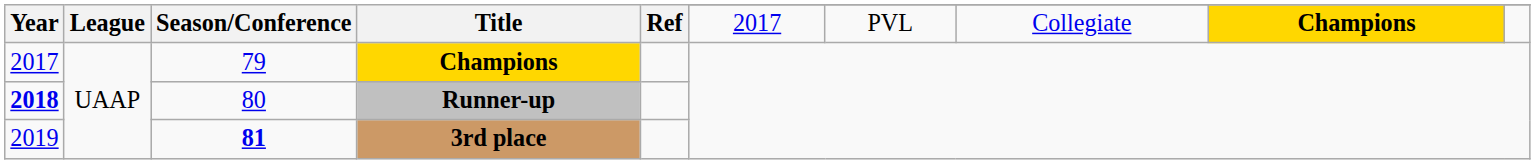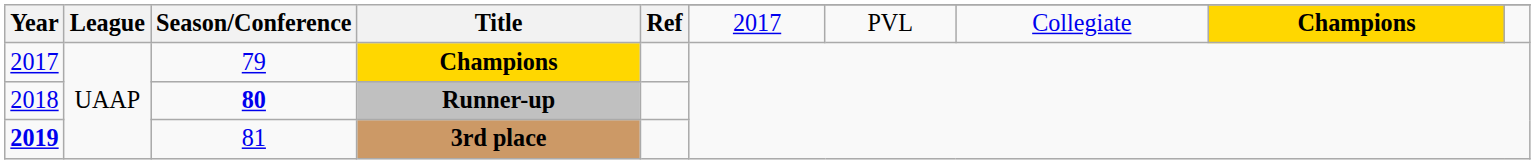(34, 100) bold -> (34, 100) normal
(254, 100) normal -> (254, 100) bold
(34, 138) normal -> (34, 138) bold
(254, 138) bold -> (254, 138) normal
